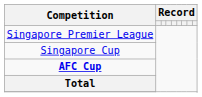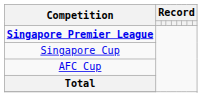(80, 34) normal -> (80, 34) bold
(80, 67) bold -> (80, 67) normal
